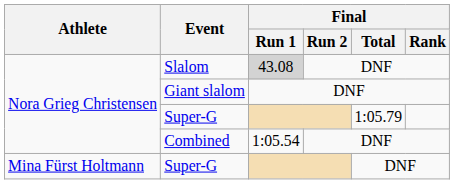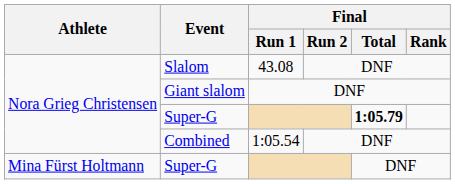(276, 66) lightgrey background -> (276, 66) no background
(378, 116) normal -> (379, 116) bold
